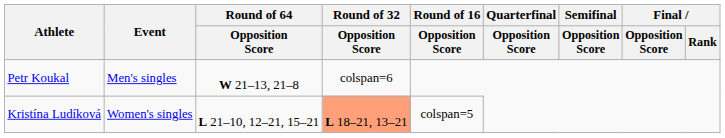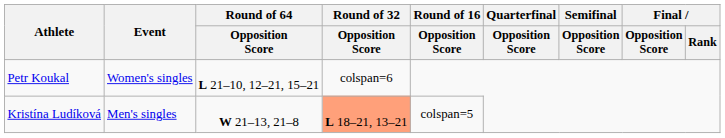(142, 78) Men's singles -> (150, 78) Women's singles
(259, 85) W 21–13, 21–8 -> (259, 85) L 21–10, 12–21, 15–21
(150, 114) Women's singles -> (142, 114) Men's singles
(259, 122) L 21–10, 12–21, 15–21 -> (259, 122) W 21–13, 21–8
